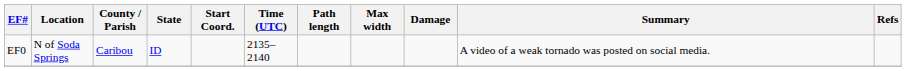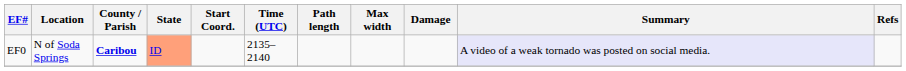(114, 50) normal -> (116, 50) bold
(155, 50) no background -> (156, 50) lightsalmon background
(585, 50) no background -> (585, 50) lavender background
